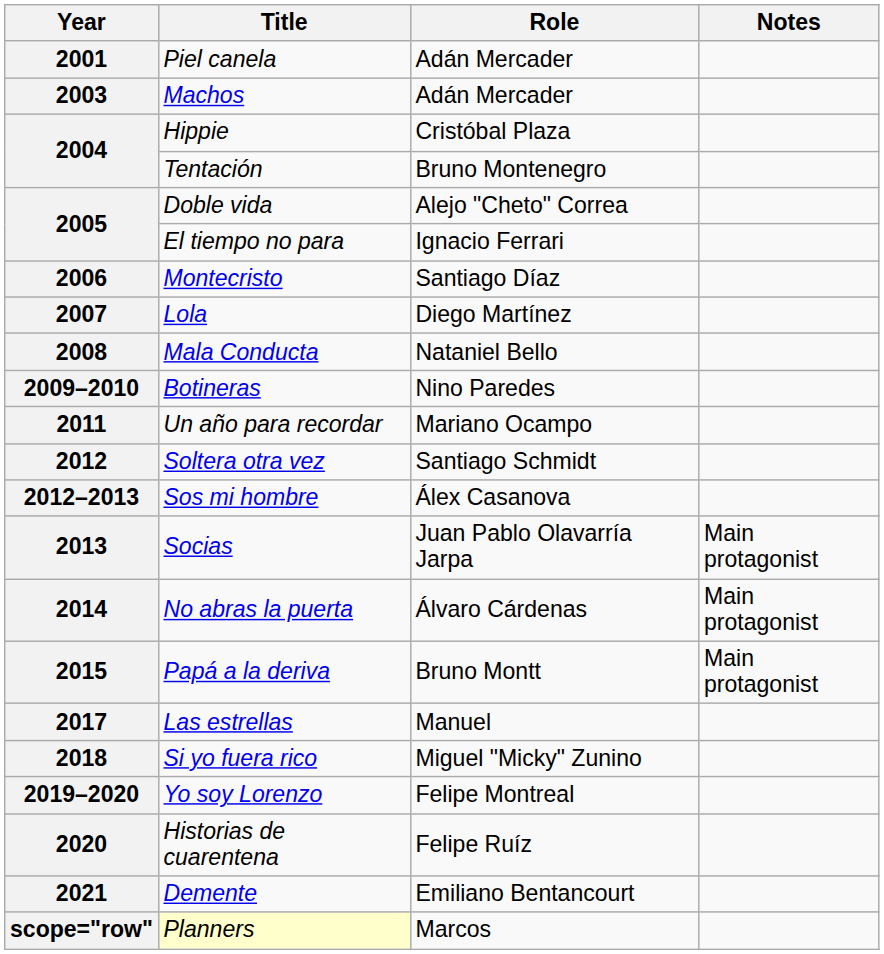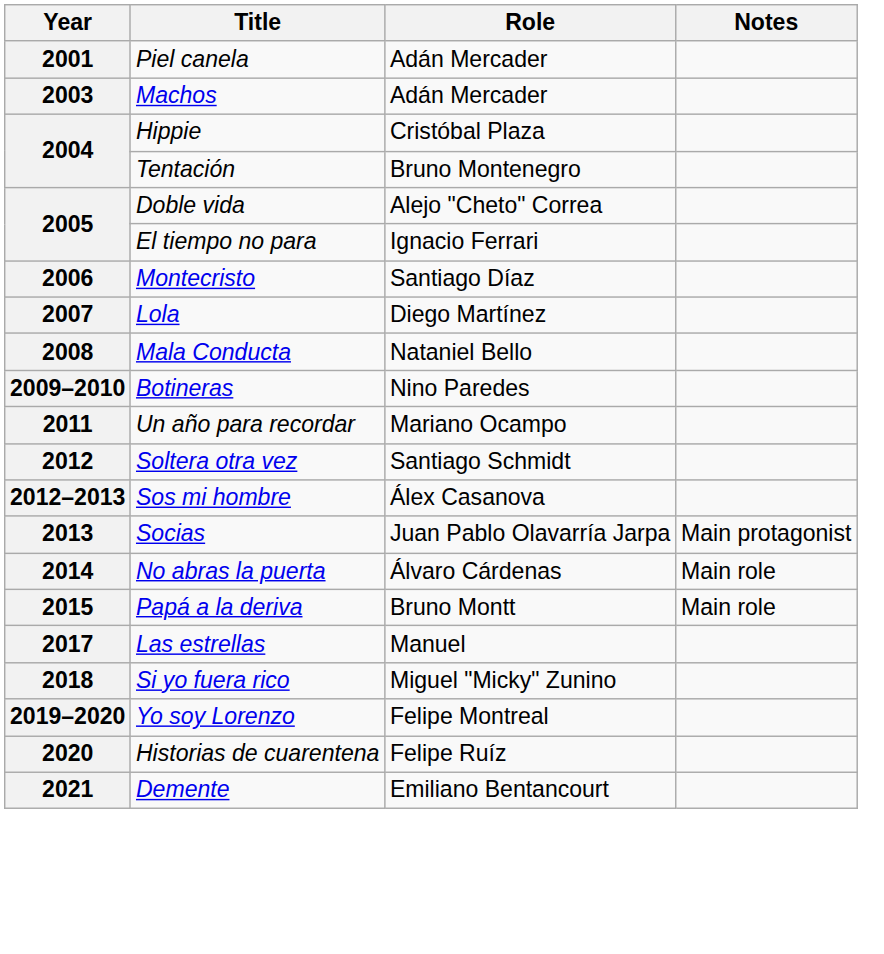(761, 609) Main protagonist -> (728, 570) Main role
(761, 672) Main protagonist -> (728, 607) Main role
- row: (81, 930)
